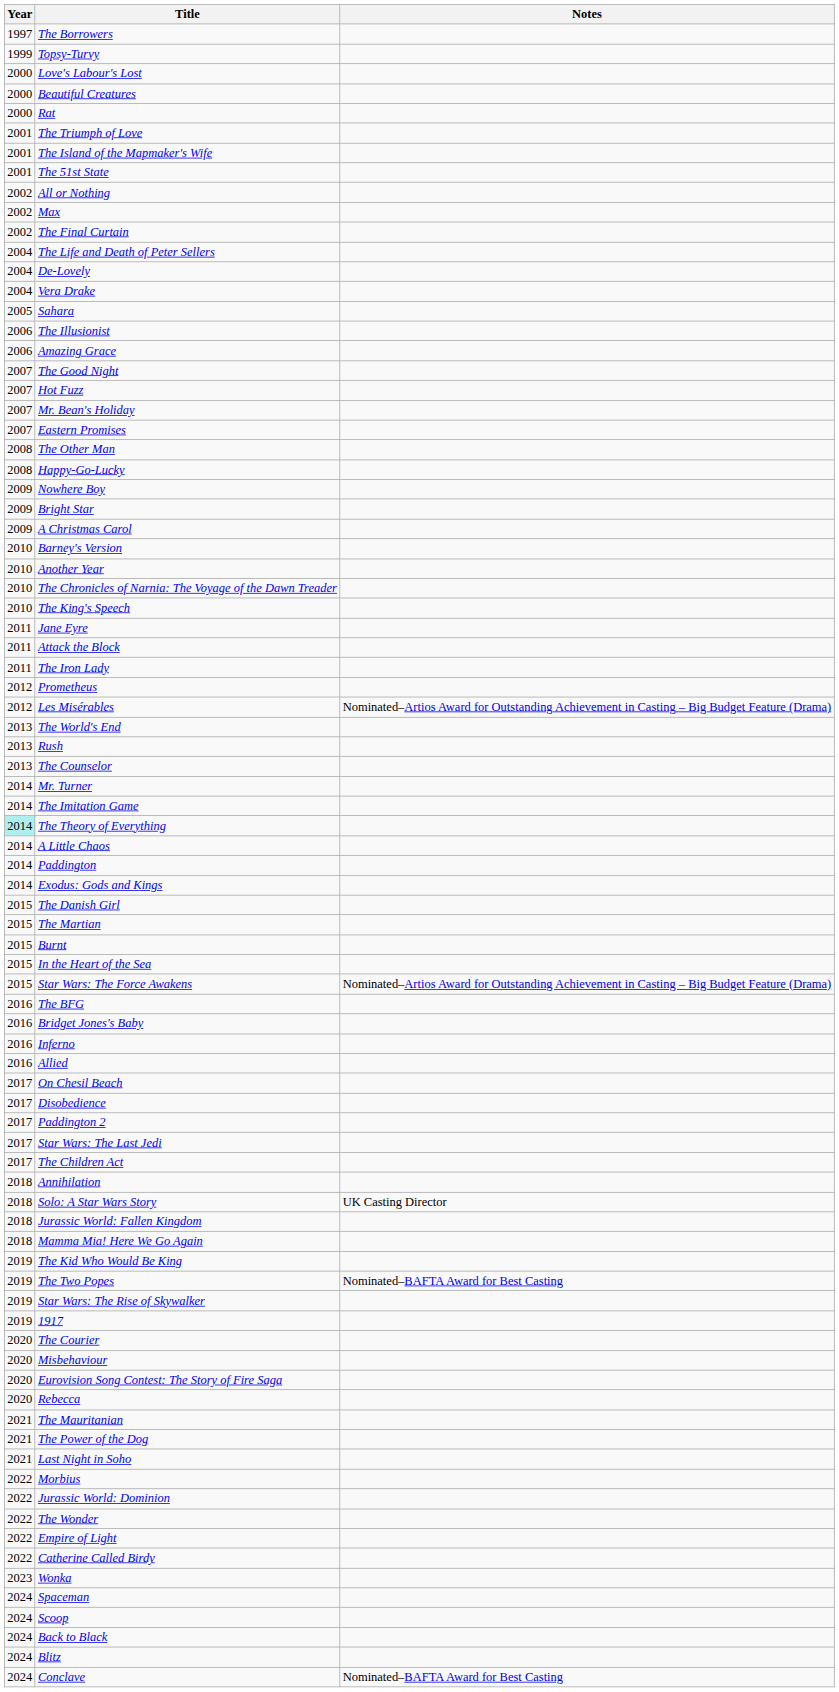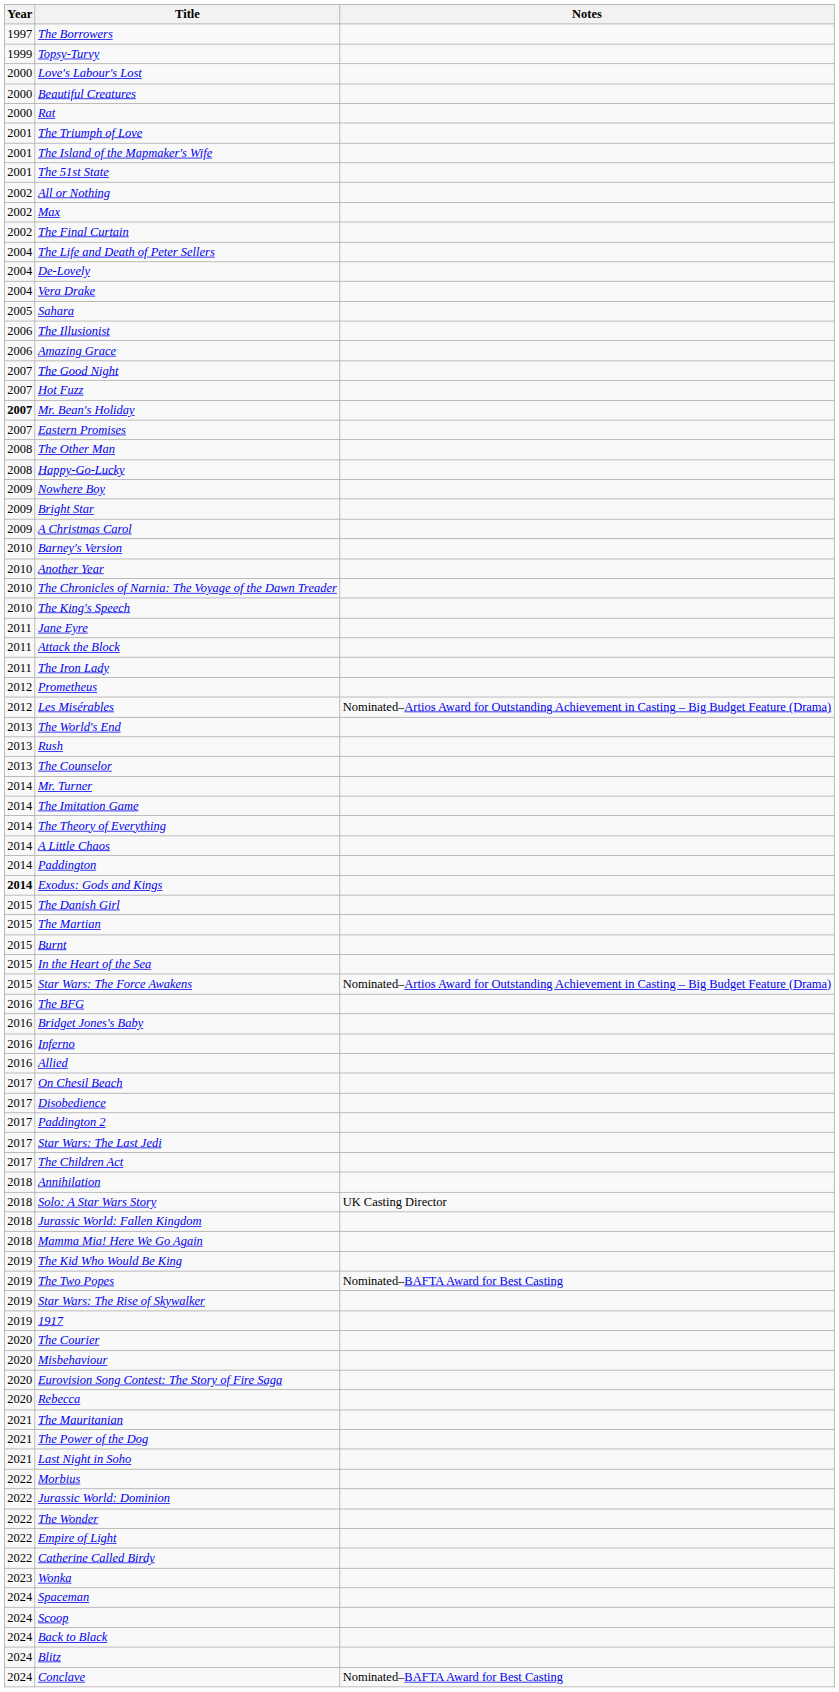(20, 410) normal -> (20, 410) bold
(20, 825) paleturquoise background -> (20, 825) no background
(20, 885) normal -> (20, 885) bold
